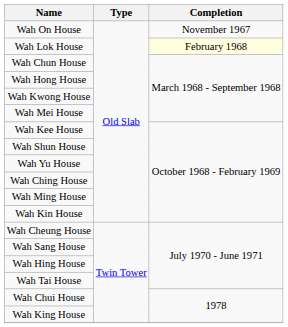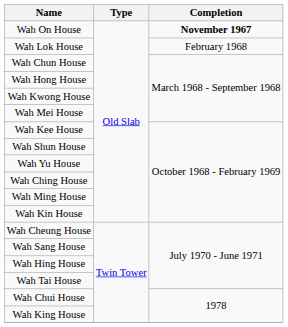(216, 29) normal -> (216, 29) bold
(216, 46) lightyellow background -> (216, 46) no background
